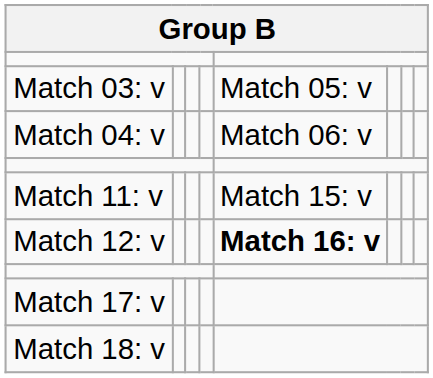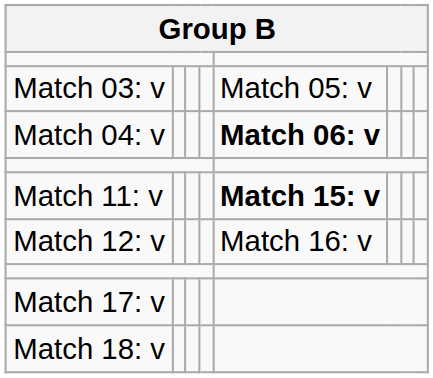(296, 135) normal -> (300, 135) bold
(296, 195) normal -> (300, 195) bold
(300, 242) bold -> (296, 242) normal
